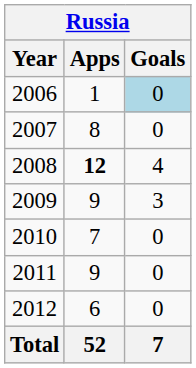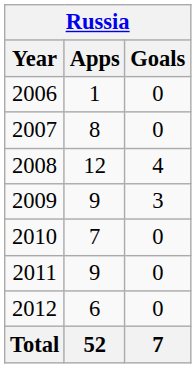(158, 93) lightblue background -> (158, 93) no background
(95, 165) bold -> (95, 165) normal
